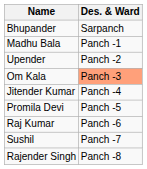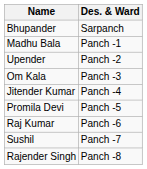(101, 76) lightsalmon background -> (101, 76) no background
